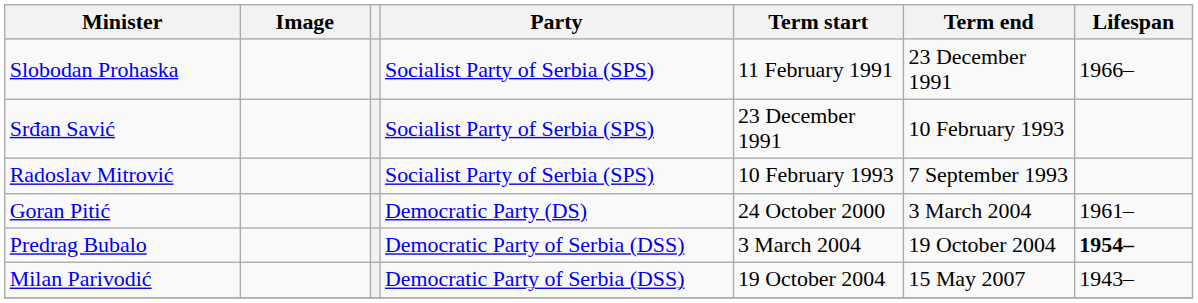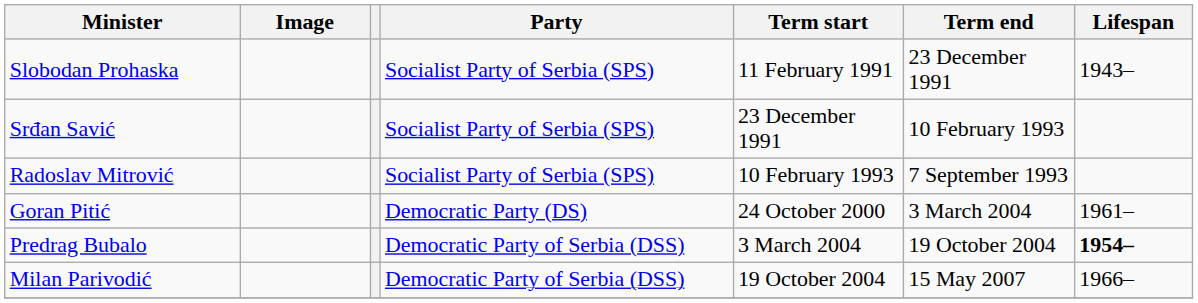(1107, 68) 1966– -> (1107, 68) 1943–
(1107, 279) 1943– -> (1107, 279) 1966–
